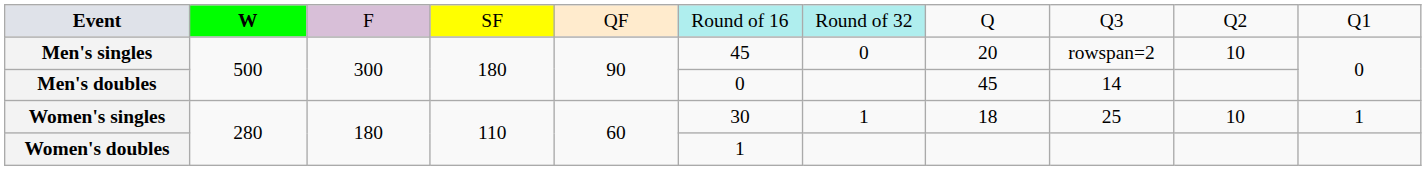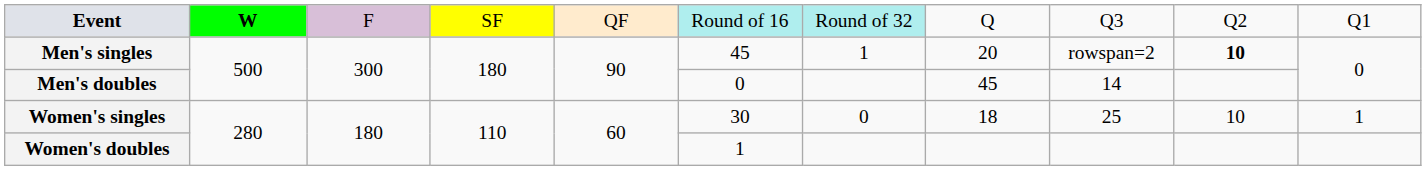(864, 52) 0 -> (864, 52) 1
(1235, 52) normal -> (1235, 52) bold
(864, 117) 1 -> (864, 117) 0
